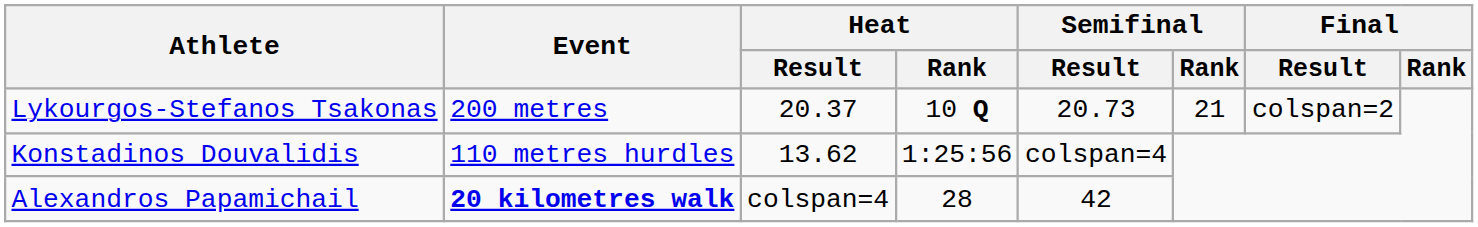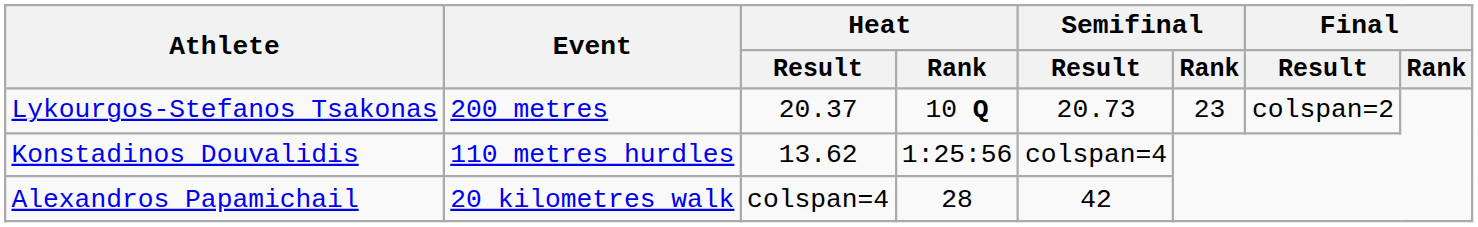(1210, 110) 21 -> (1210, 110) 23
(592, 199) bold -> (592, 199) normal
